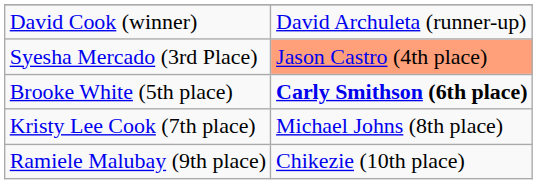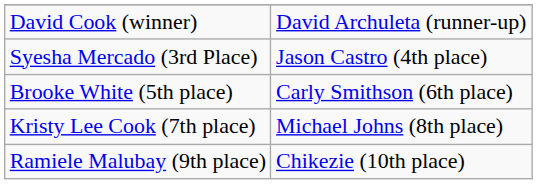(382, 56) lightsalmon background -> (382, 56) no background
(402, 91) bold -> (395, 91) normal
